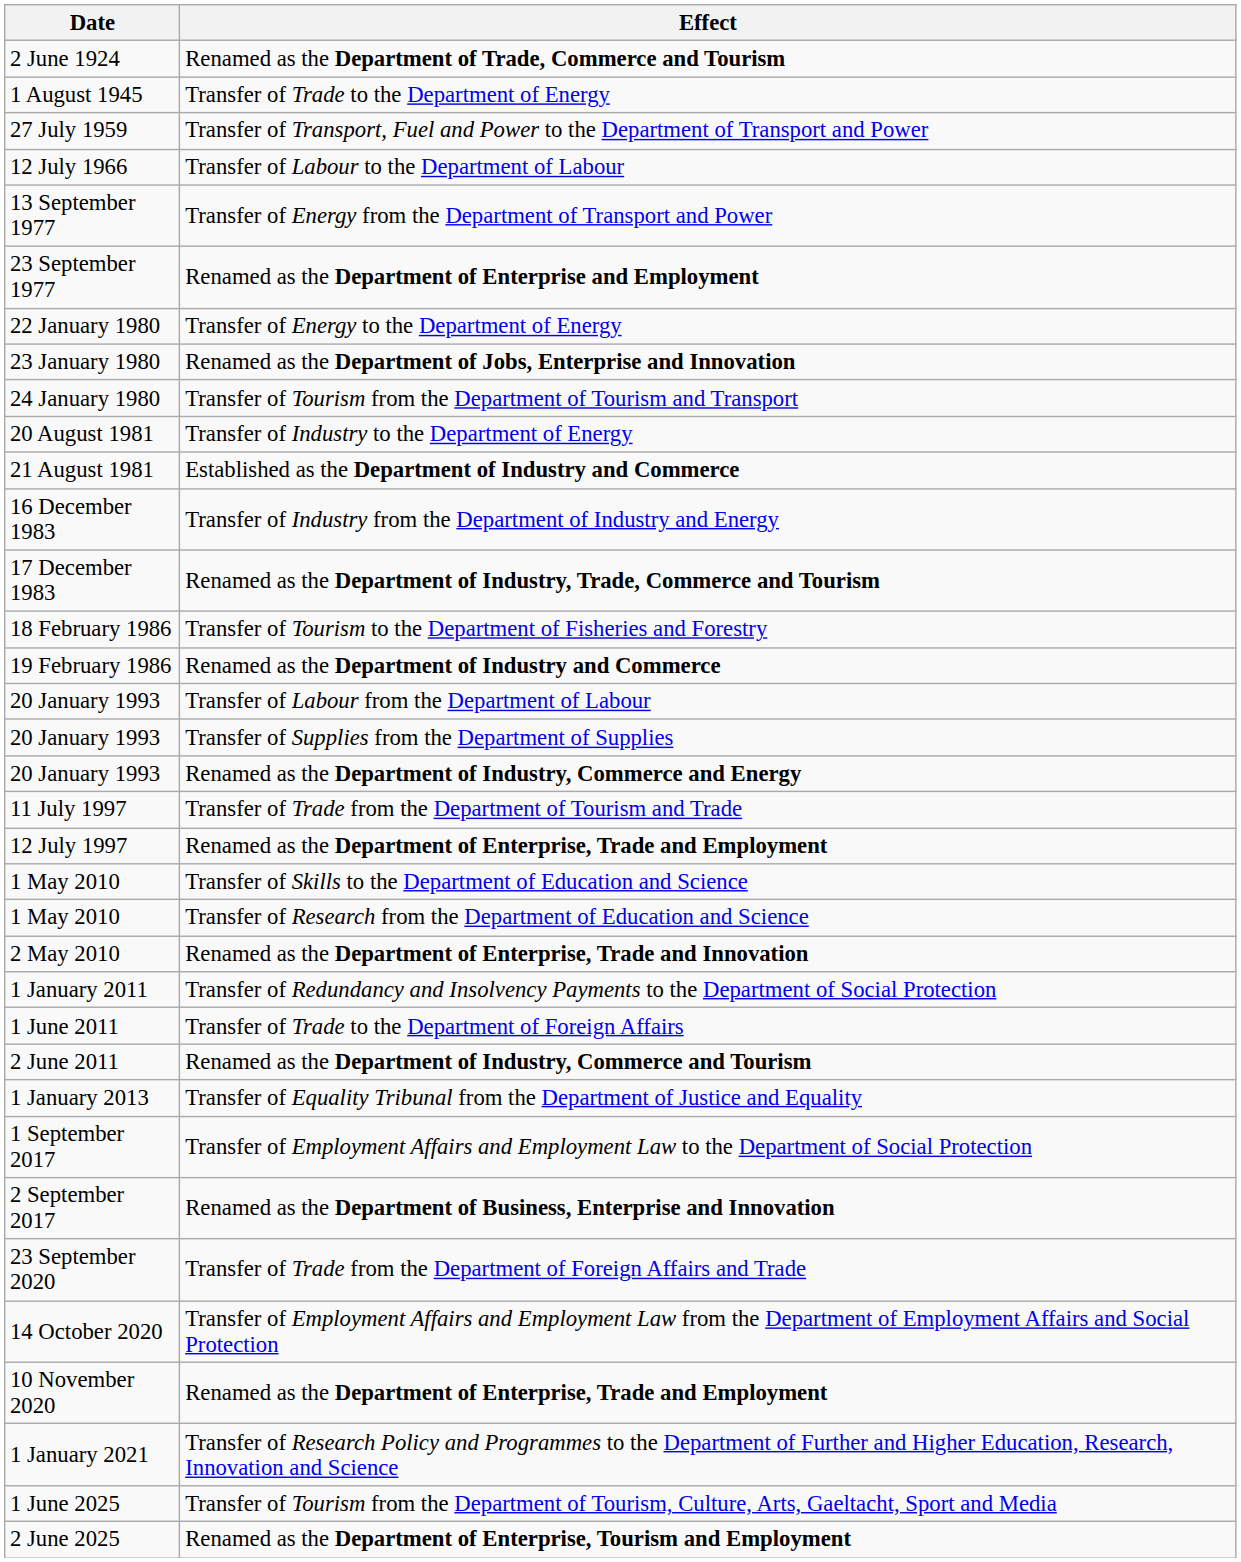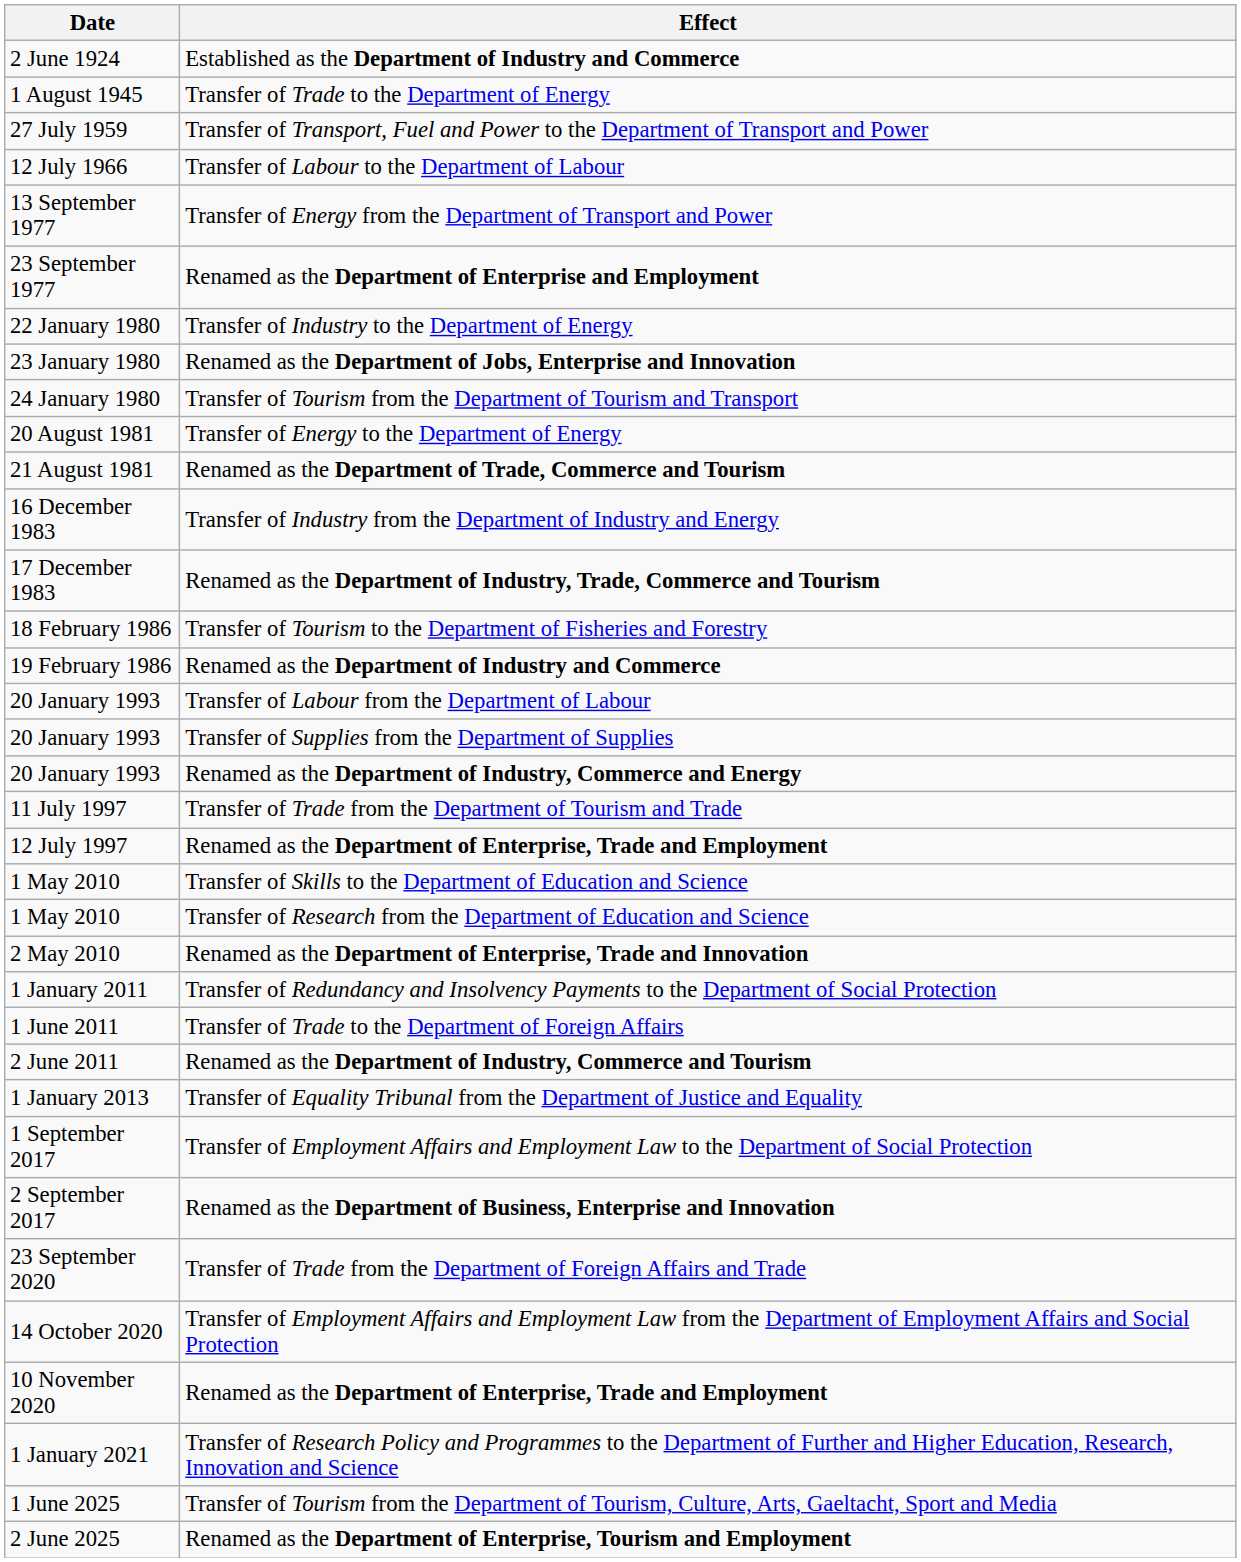(485, 58) Renamed as the Department of Trade, Commerce and Tourism -> (462, 58) Established as the Department of Industry and Commerce
(403, 325) Transfer of Energy to the Department of Energy -> (409, 325) Transfer of Industry to the Department of Energy
(409, 433) Transfer of Industry to the Department of Energy -> (403, 433) Transfer of Energy to the Department of Energy
(462, 469) Established as the Department of Industry and Commerce -> (485, 469) Renamed as the Department of Trade, Commerce and Tourism
